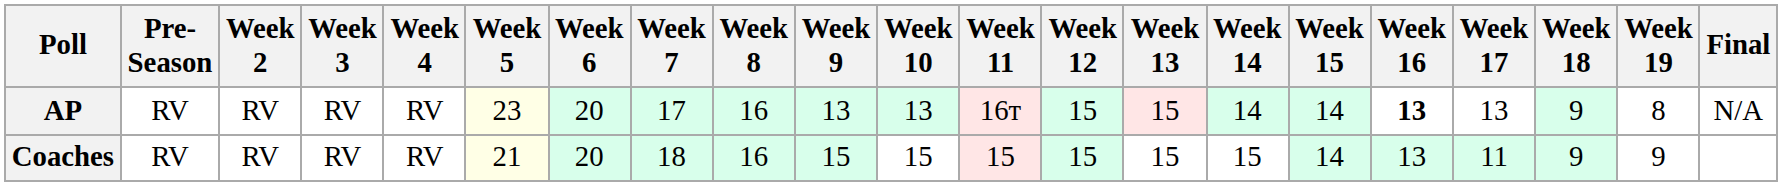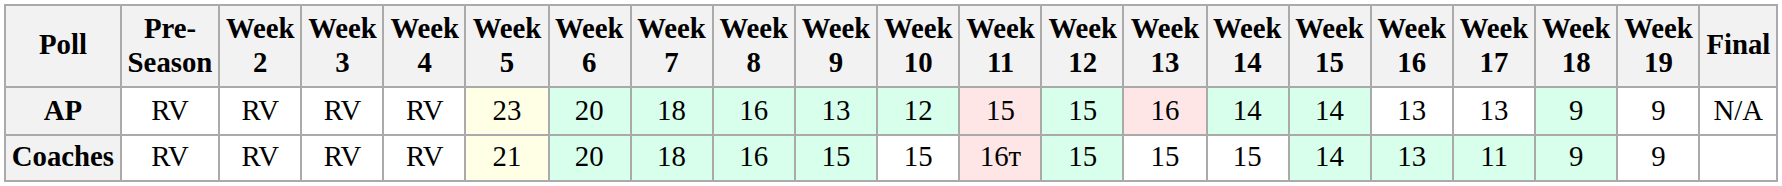(671, 110) 17 -> (671, 110) 18
(918, 110) 13 -> (918, 110) 12
(1000, 110) 16т -> (1000, 110) 15
(1165, 110) 15 -> (1165, 110) 16
(1412, 110) bold -> (1412, 110) normal
(1658, 110) 8 -> (1658, 110) 9
(1000, 157) 15 -> (1000, 157) 16т
